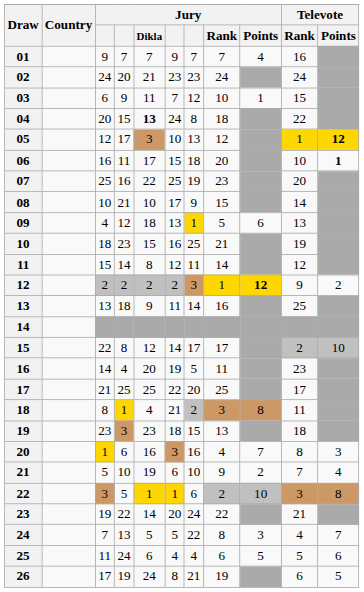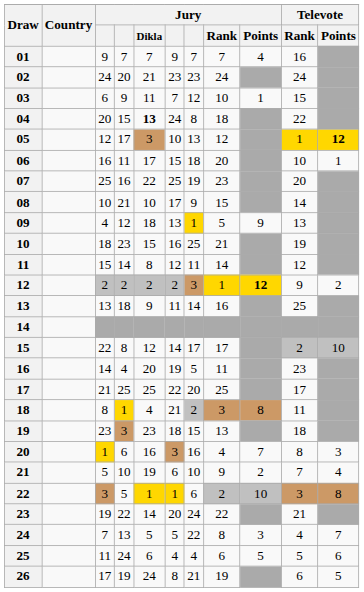(338, 160) bold -> (338, 160) normal
(261, 222) 6 -> (261, 222) 9
